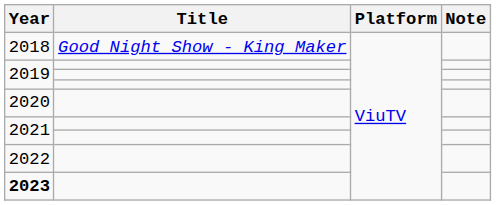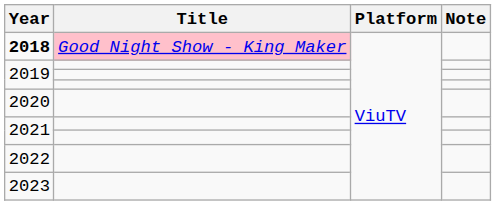(29, 47) normal -> (29, 47) bold
(202, 47) no background -> (202, 47) pink background
(29, 186) bold -> (29, 186) normal
